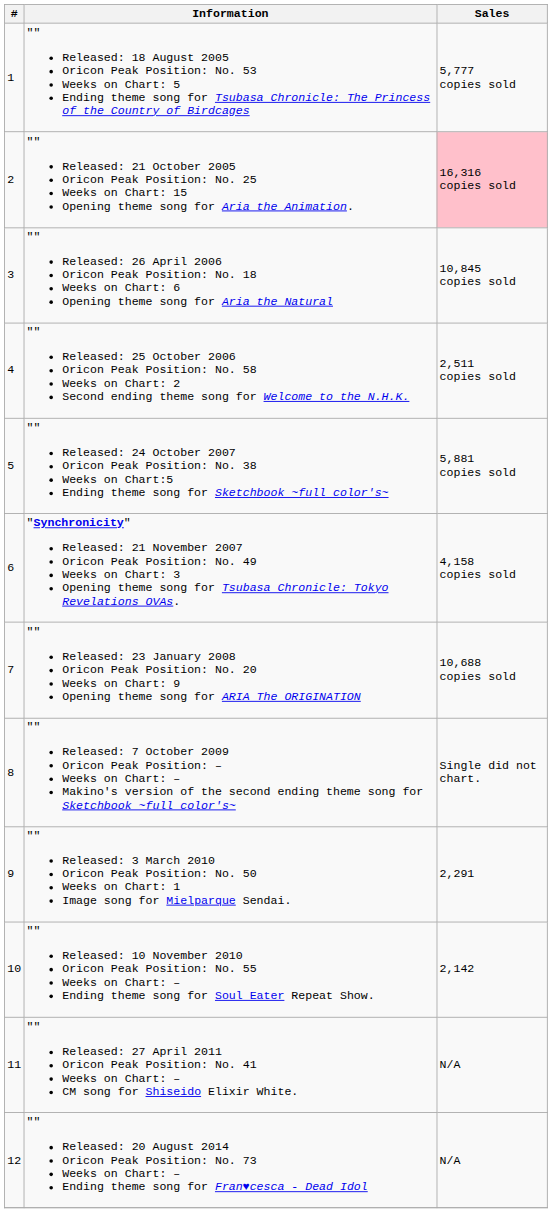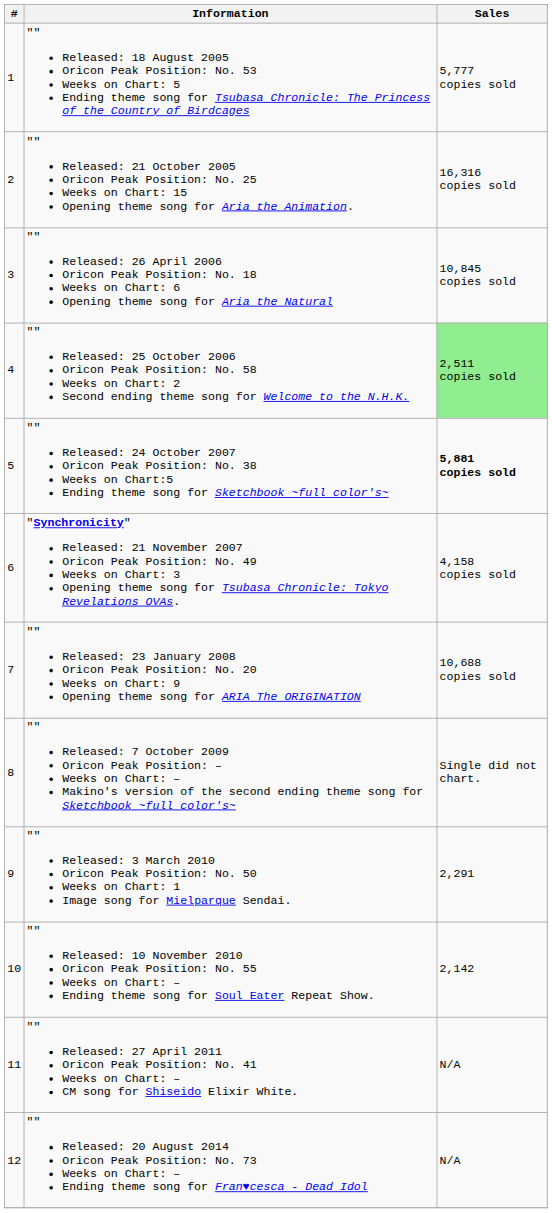(478, 180) pink background -> (478, 180) no background
(478, 371) no background -> (478, 371) lightgreen background
(478, 466) normal -> (478, 466) bold
